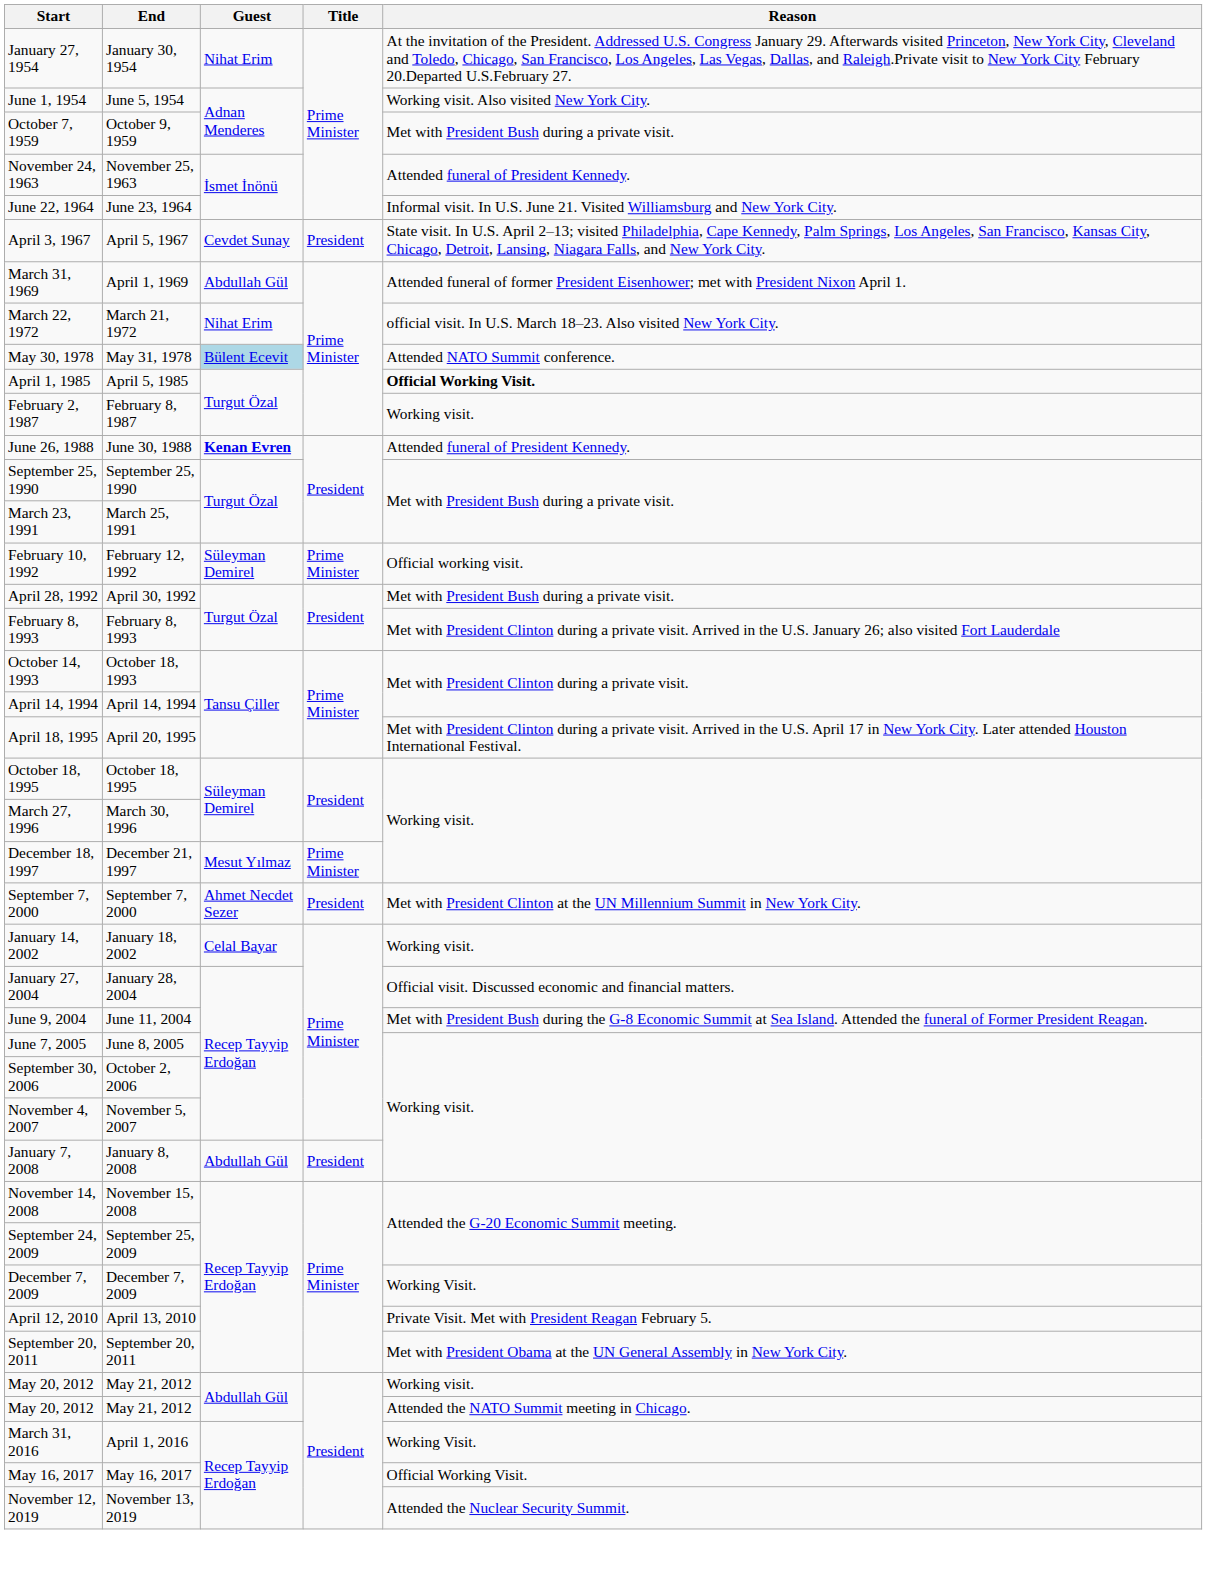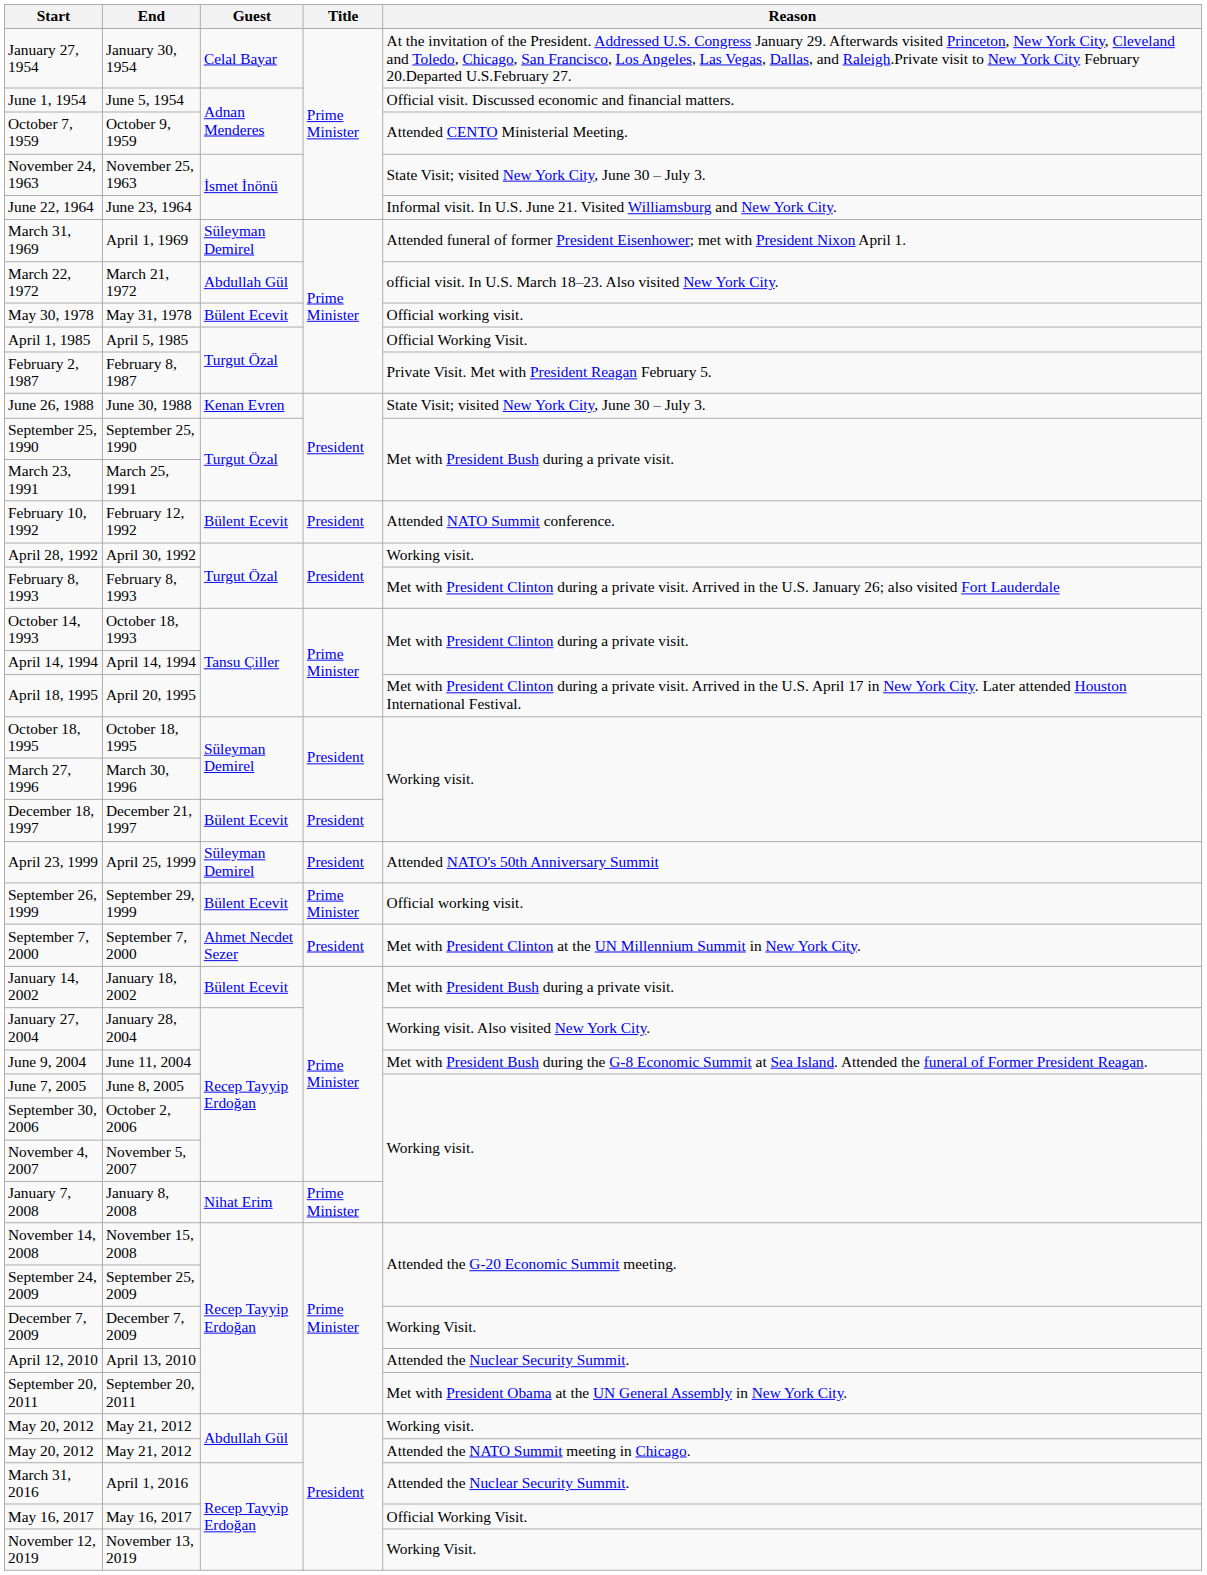(238, 58) Nihat Erim -> (240, 58) Celal Bayar
(518, 99) Working visit. Also visited New York City. -> (560, 99) Official visit. Discussed economic and financial matters.
(530, 132) Met with President Bush during a private visit. -> (507, 132) Attended CENTO Ministerial Meeting.
(508, 174) Attended funeral of President Kennedy. -> (546, 174) State Visit; visited New York City, June 30 – July 3.
- row: (49, 240)
(246, 282) Abdullah Gül -> (235, 240) Süleyman Demirel
(238, 323) Nihat Erim -> (246, 282) Abdullah Gül
(246, 356) lightblue background -> (246, 315) no background
(501, 356) Attended NATO Summit conference. -> (455, 315) Official working visit.
(461, 381) bold -> (457, 339) normal
(430, 414) Working visit. -> (549, 372) Private Visit. Met with President Reagan February 5.
(247, 447) bold -> (244, 405) normal
(508, 447) Attended funeral of President Kennedy. -> (546, 405) State Visit; visited New York City, June 30 – July 3.
(235, 563) Süleyman Demirel -> (246, 521) Bülent Ecevit
(333, 563) Prime Minister -> (335, 521) President
(455, 563) Official working visit. -> (501, 521) Attended NATO Summit conference.
(530, 596) Met with President Bush during a private visit. -> (430, 554) Working visit.
(247, 862) Mesut Yılmaz -> (246, 820) Bülent Ecevit
(333, 862) Prime Minister -> (335, 820) President
+ row: (53, 862)
+ row: (52, 903)
(240, 945) Celal Bayar -> (246, 986) Bülent Ecevit
(430, 945) Working visit. -> (530, 986) Met with President Bush during a private visit.
(560, 986) Official visit. Discussed economic and financial matters. -> (518, 1028) Working visit. Also visited New York City.
(246, 1160) Abdullah Gül -> (238, 1202) Nihat Erim
(335, 1160) President -> (333, 1202) Prime Minister
(549, 1318) Private Visit. Met with President Reagan February 5. -> (508, 1360) Attended the Nuclear Security Summit.
(431, 1441) Working Visit. -> (508, 1483) Attended the Nuclear Security Summit.
(508, 1507) Attended the Nuclear Security Summit. -> (431, 1549) Working Visit.
